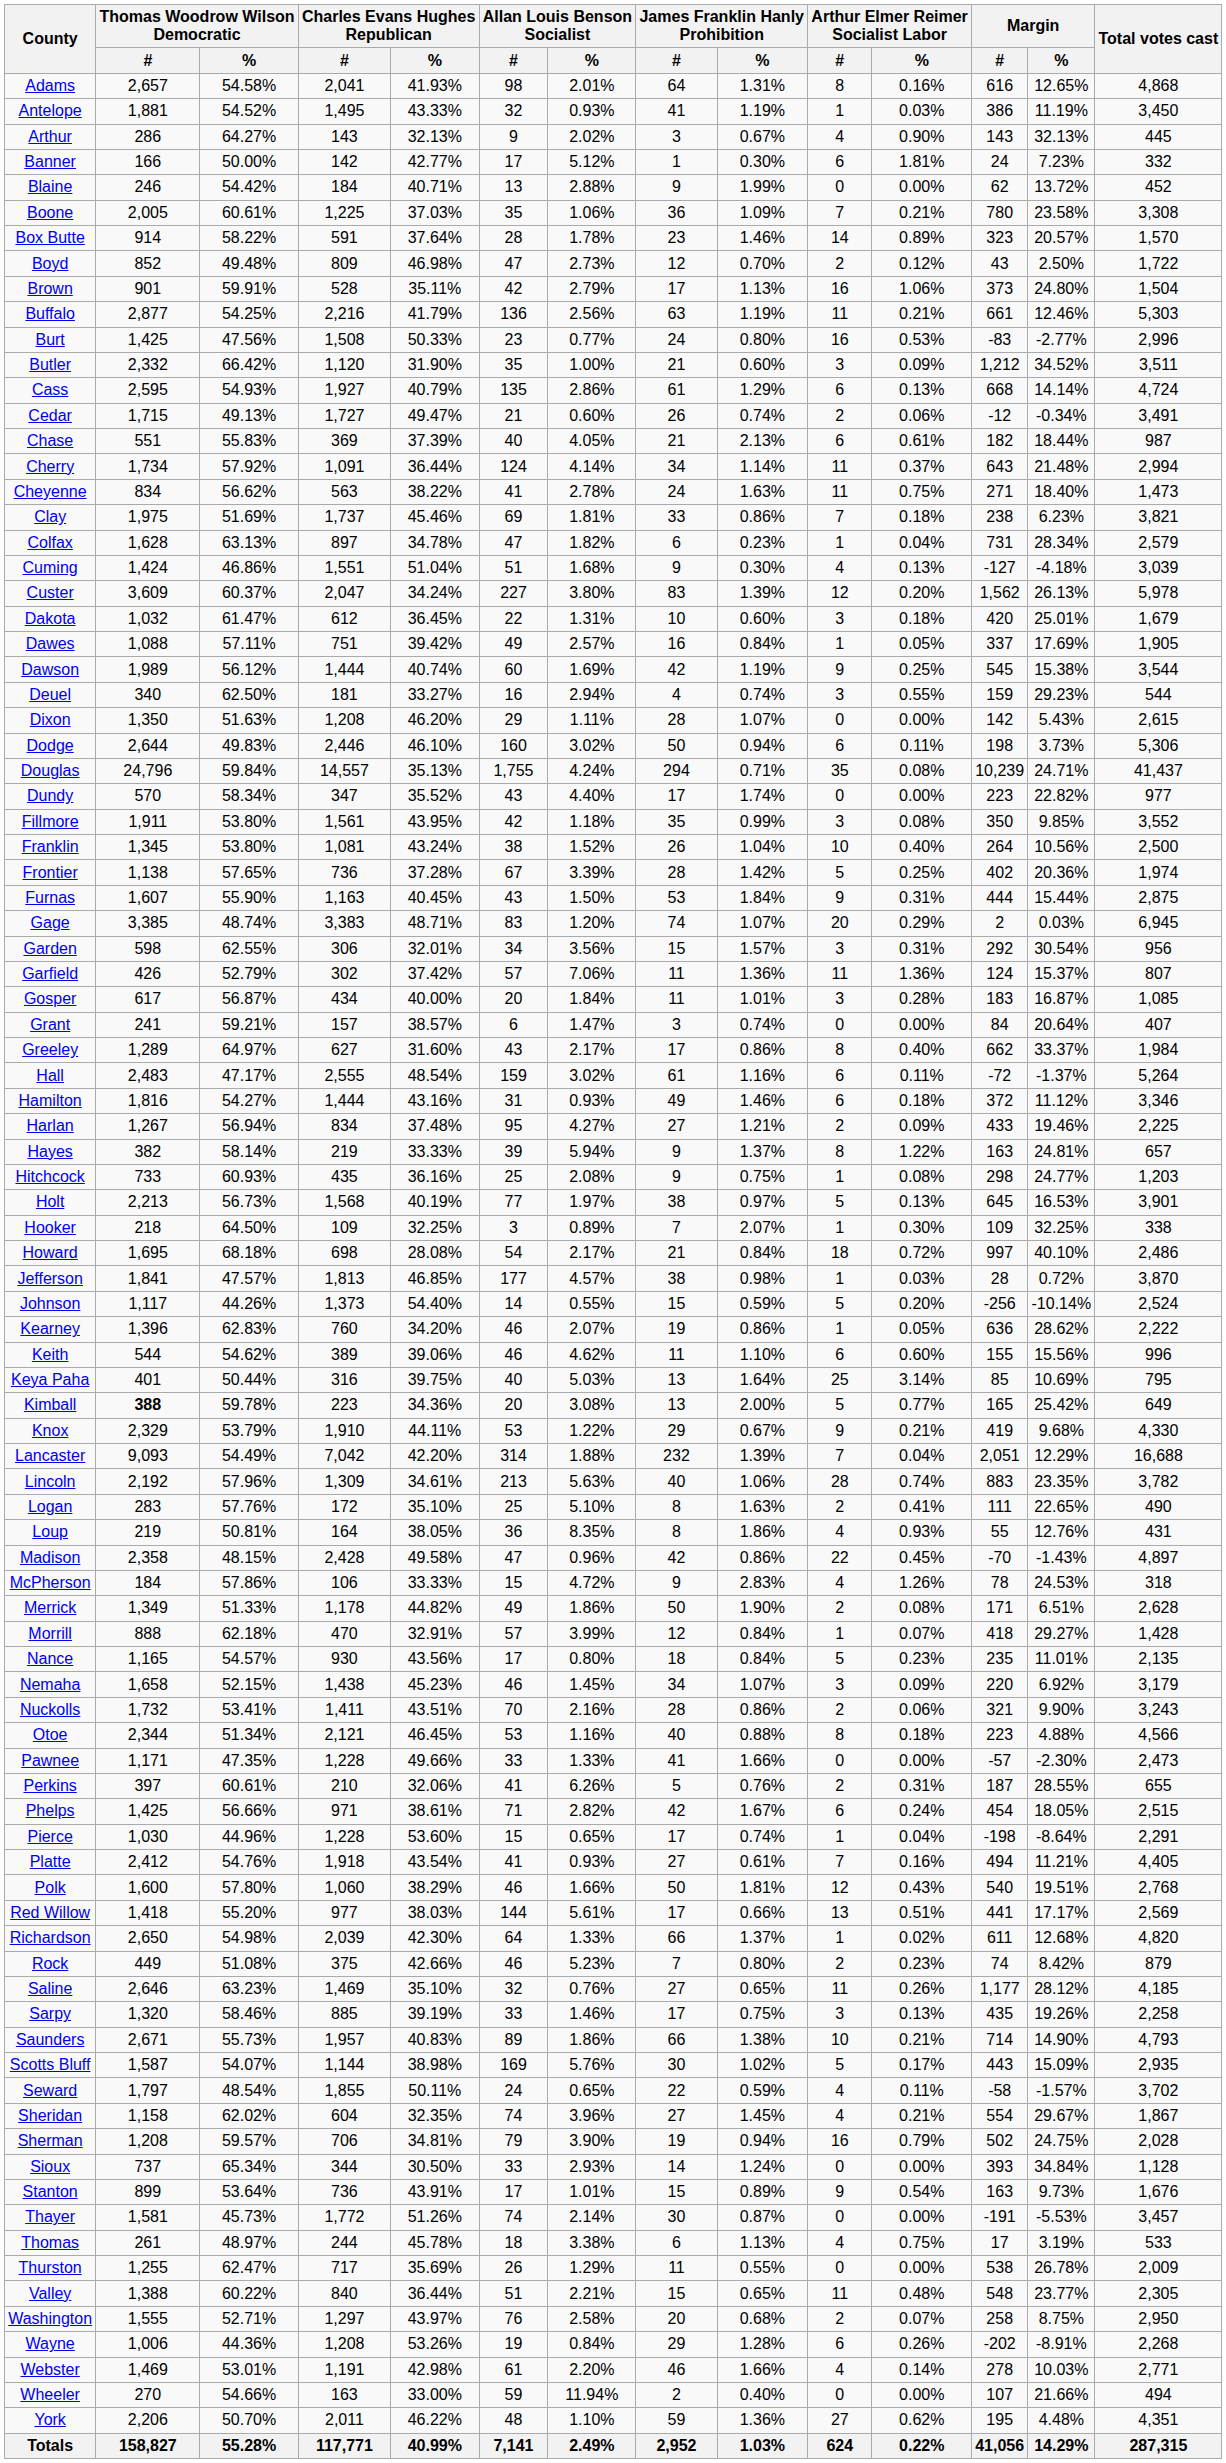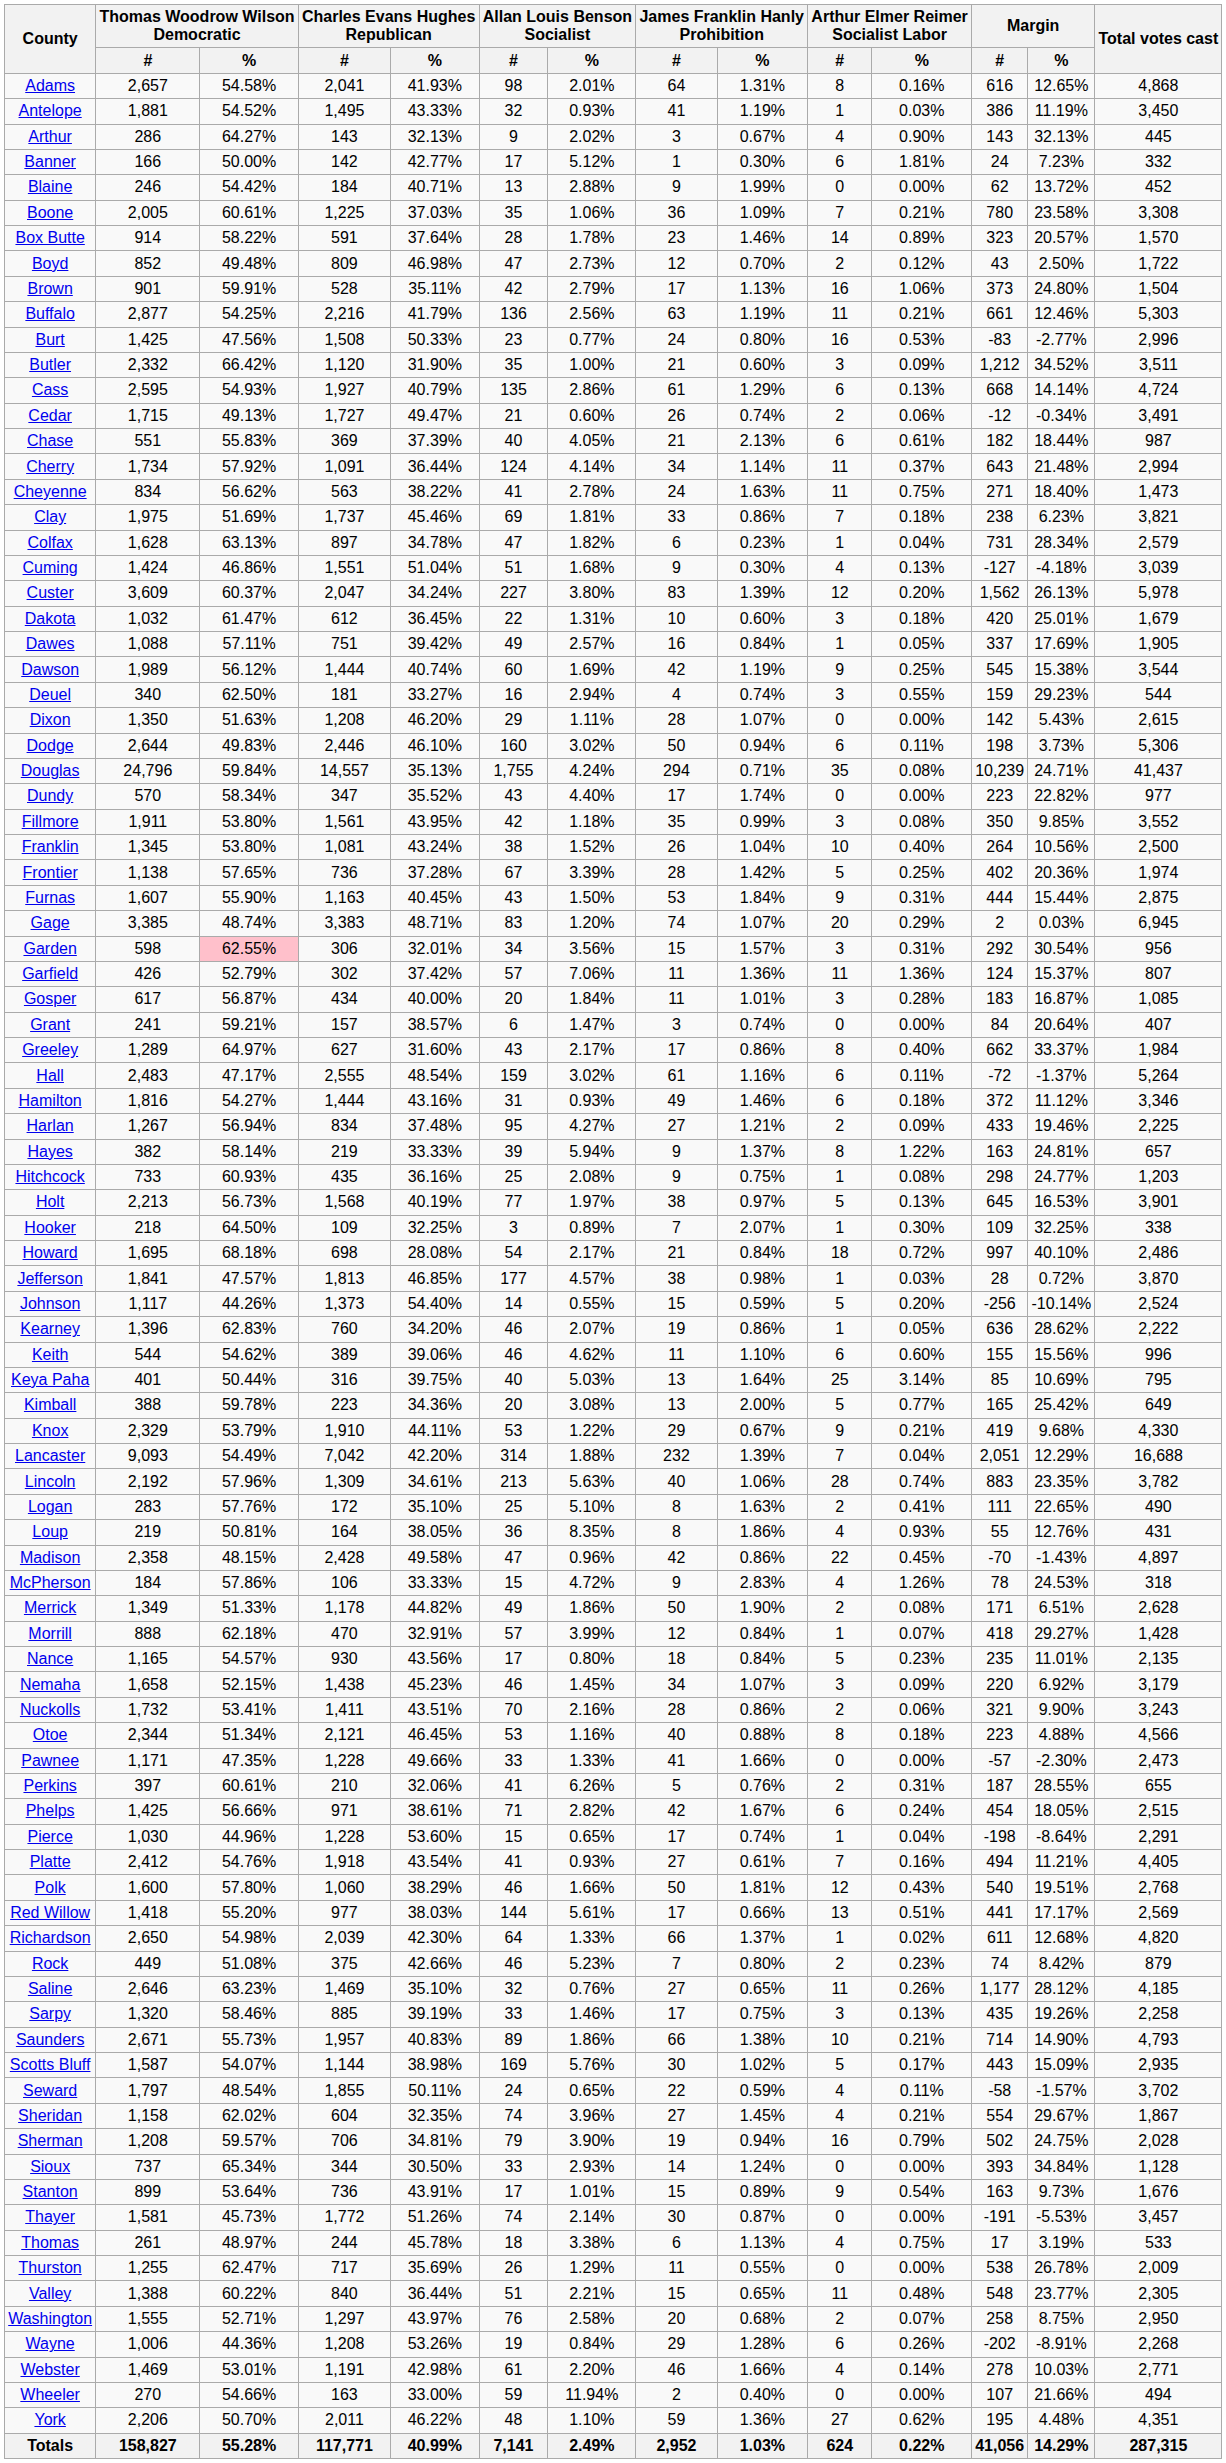(249, 948) no background -> (249, 948) pink background
(148, 1405) bold -> (148, 1405) normal
